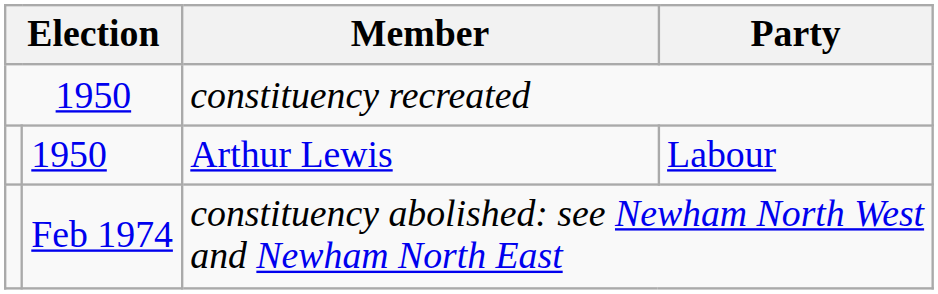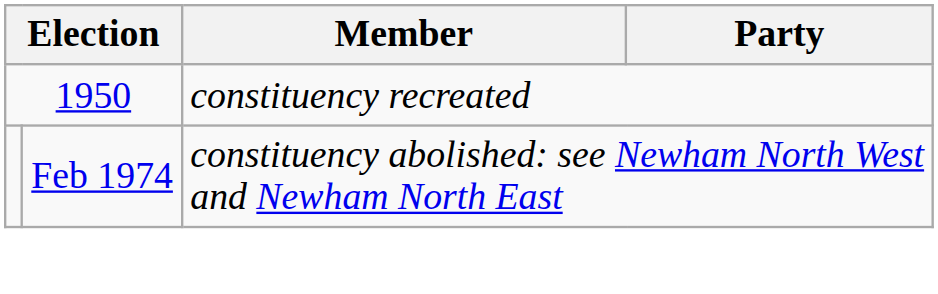- row: (291, 154)
